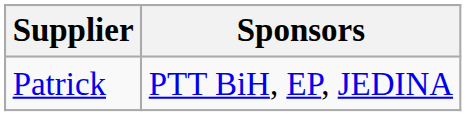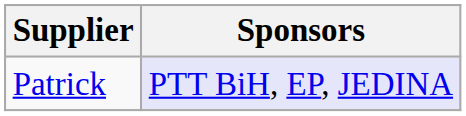(301, 82) no background -> (301, 82) lavender background
